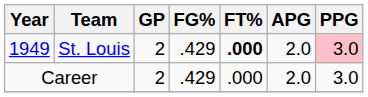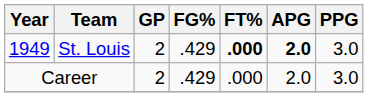(298, 48) normal -> (298, 48) bold
(346, 48) pink background -> (346, 48) no background
